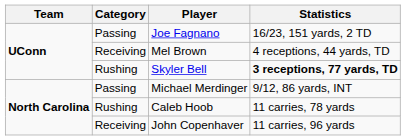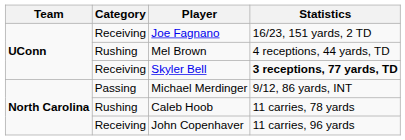(115, 32) Passing -> (120, 32) Receiving
(120, 51) Receiving -> (116, 51) Rushing
(116, 70) Rushing -> (120, 70) Receiving
